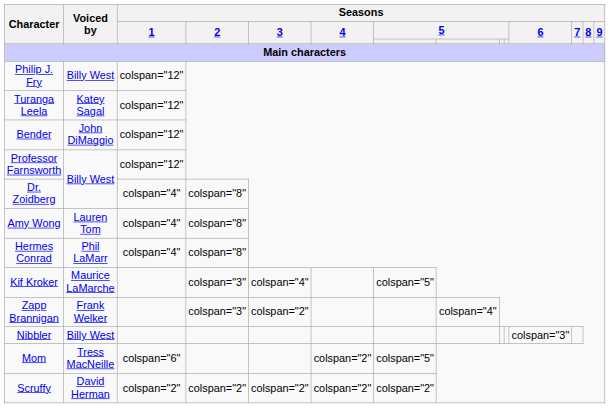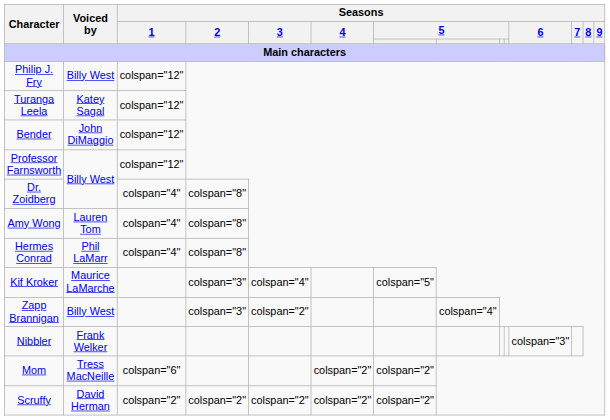(90, 311) Frank Welker -> (90, 311) Billy West
(90, 335) Billy West -> (90, 341) Frank Welker
(405, 358) colspan="5" -> (405, 370) colspan="2"
